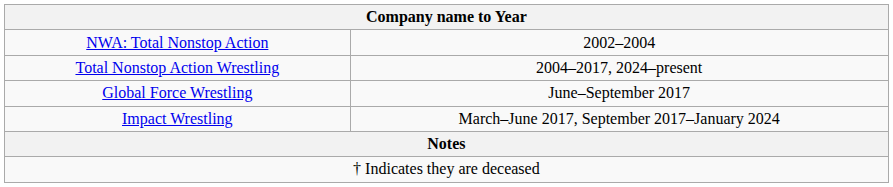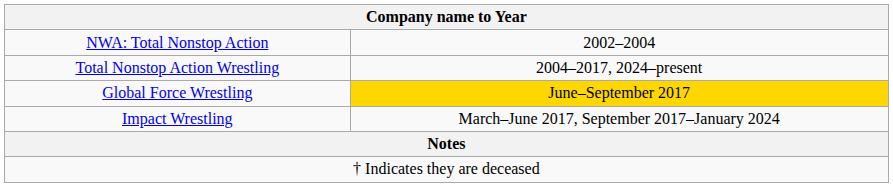(619, 93) no background -> (619, 93) gold background
